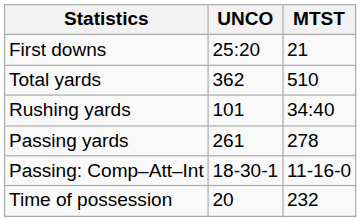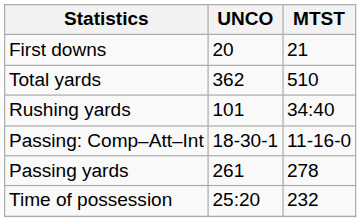(236, 49) 25:20 -> (223, 49) 20
rows swapped: (69, 140) <-> (106, 170)
(223, 200) 20 -> (236, 200) 25:20
